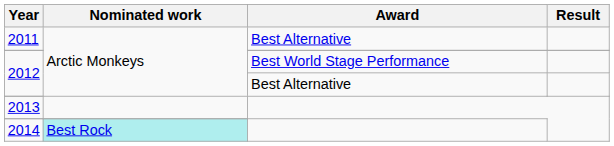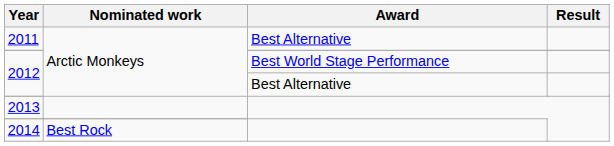(79, 130) paleturquoise background -> (79, 130) no background
